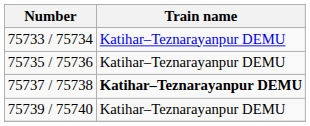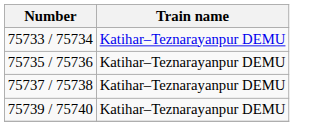(201, 86) bold -> (193, 86) normal
